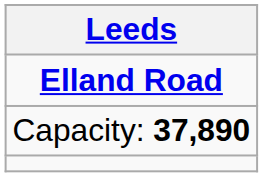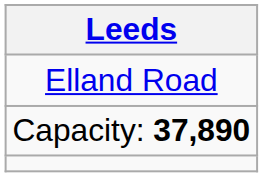(131, 79) bold -> (131, 79) normal
